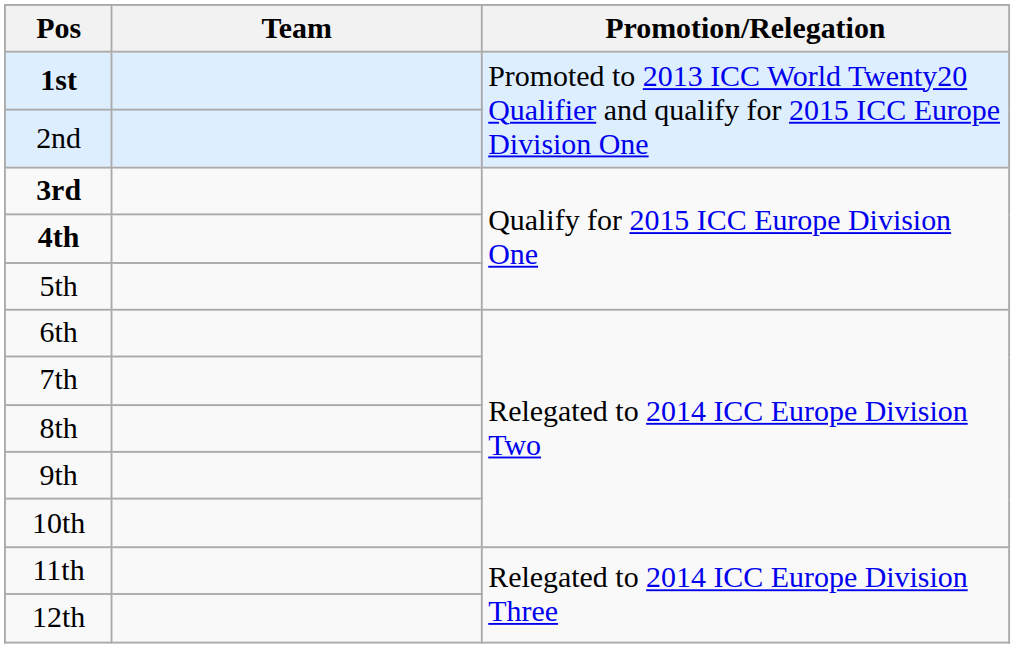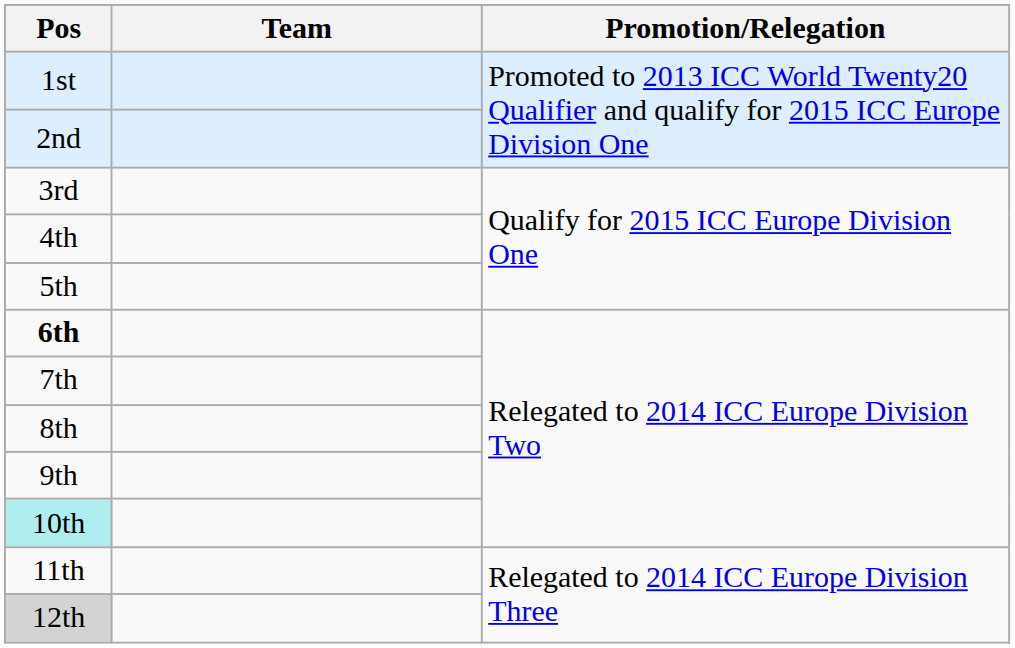(59, 80) bold -> (59, 80) normal
(59, 190) bold -> (59, 190) normal
(59, 237) bold -> (59, 237) normal
(59, 332) normal -> (59, 332) bold
(59, 522) no background -> (59, 522) paleturquoise background
(59, 617) no background -> (59, 617) lightgrey background
